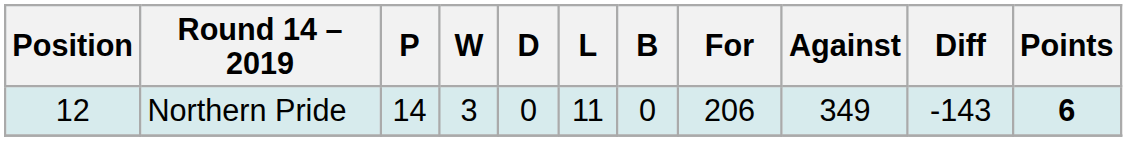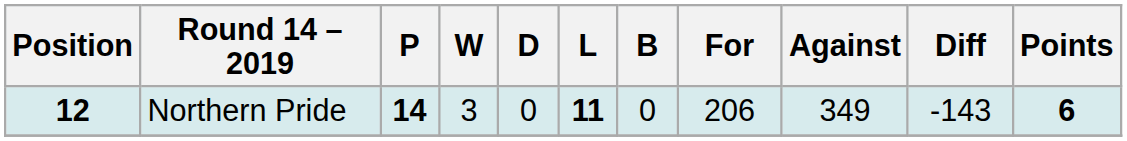(73, 111) normal -> (73, 111) bold
(409, 111) normal -> (409, 111) bold
(588, 111) normal -> (588, 111) bold
